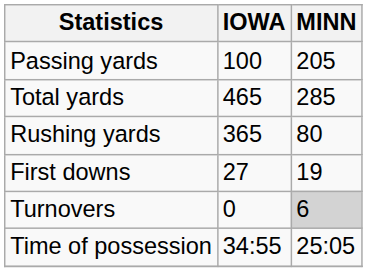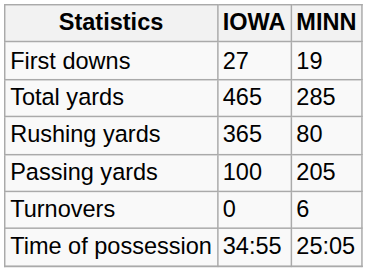rows swapped: (70, 172) <-> (84, 60)
(303, 209) lightgrey background -> (303, 209) no background
